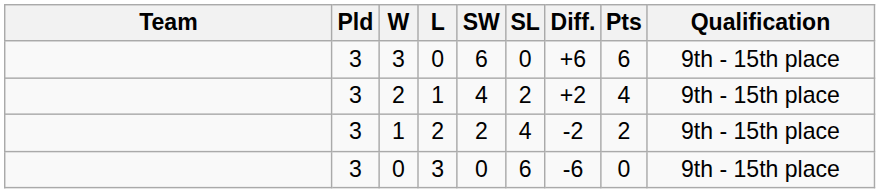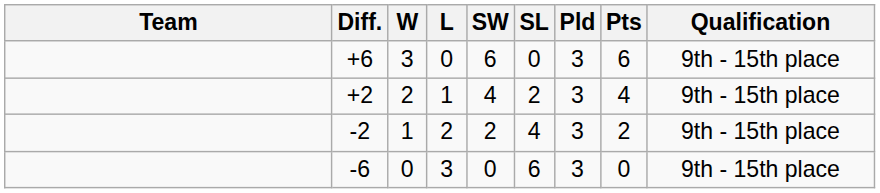columns swapped: (355, 22) <-> (573, 22)
